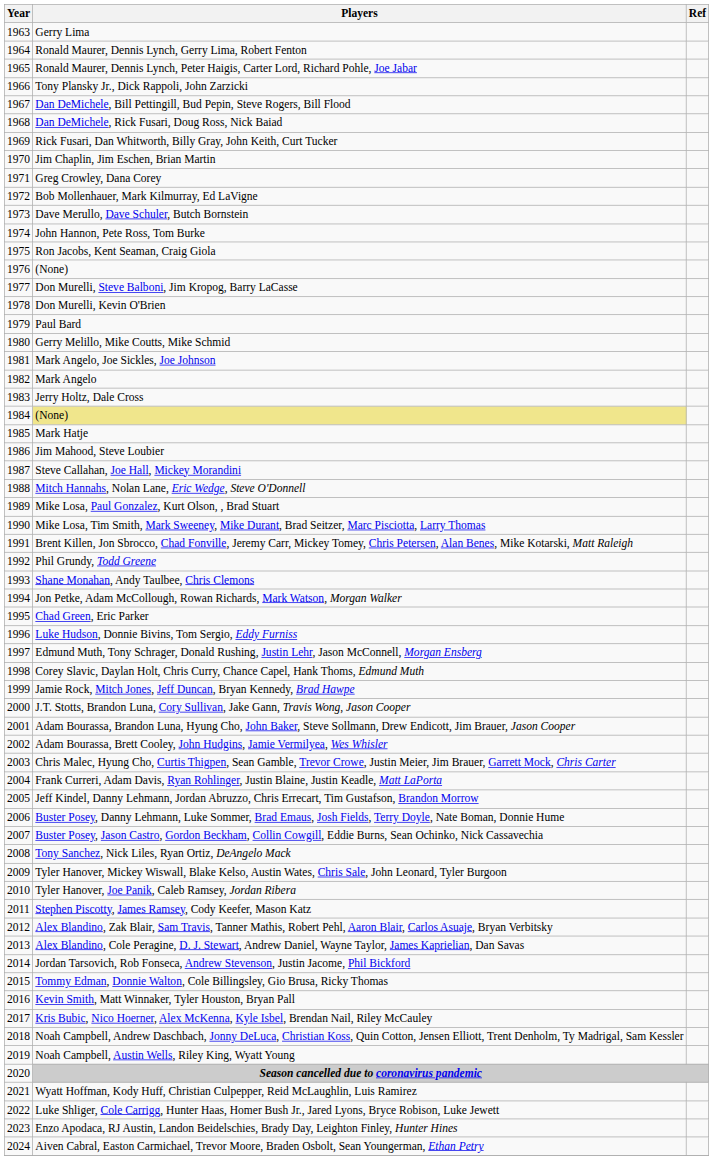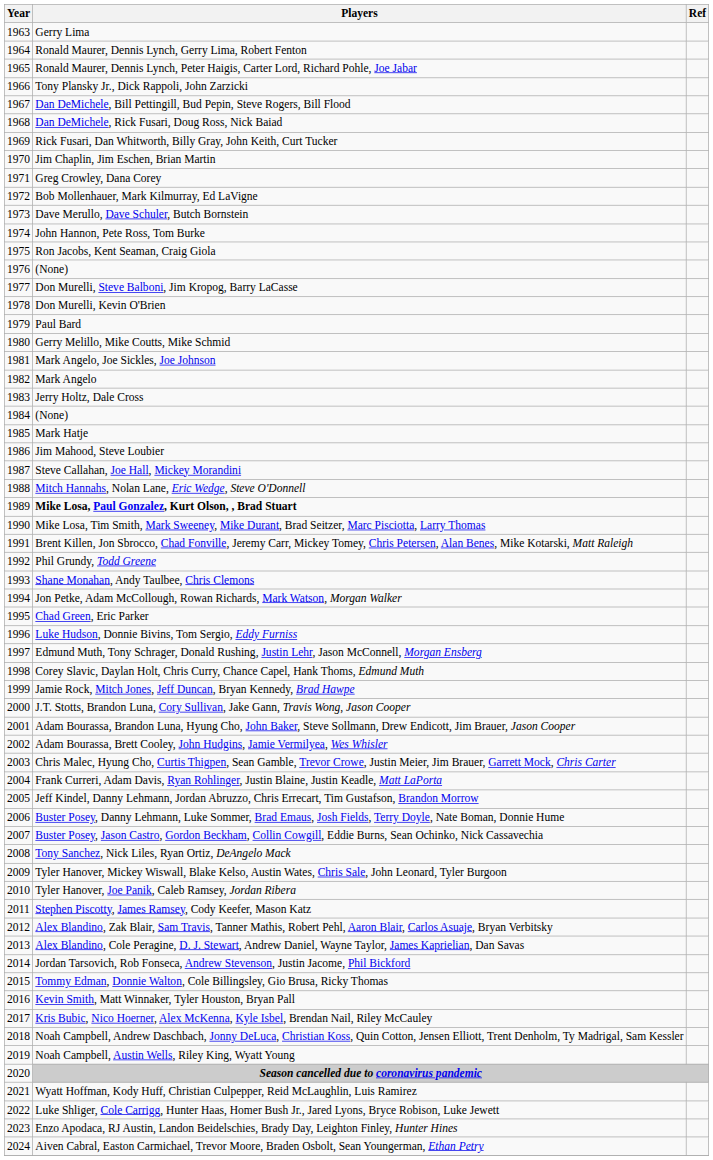(52, 415) khaki background -> (52, 415) no background
(157, 506) normal -> (166, 506) bold
